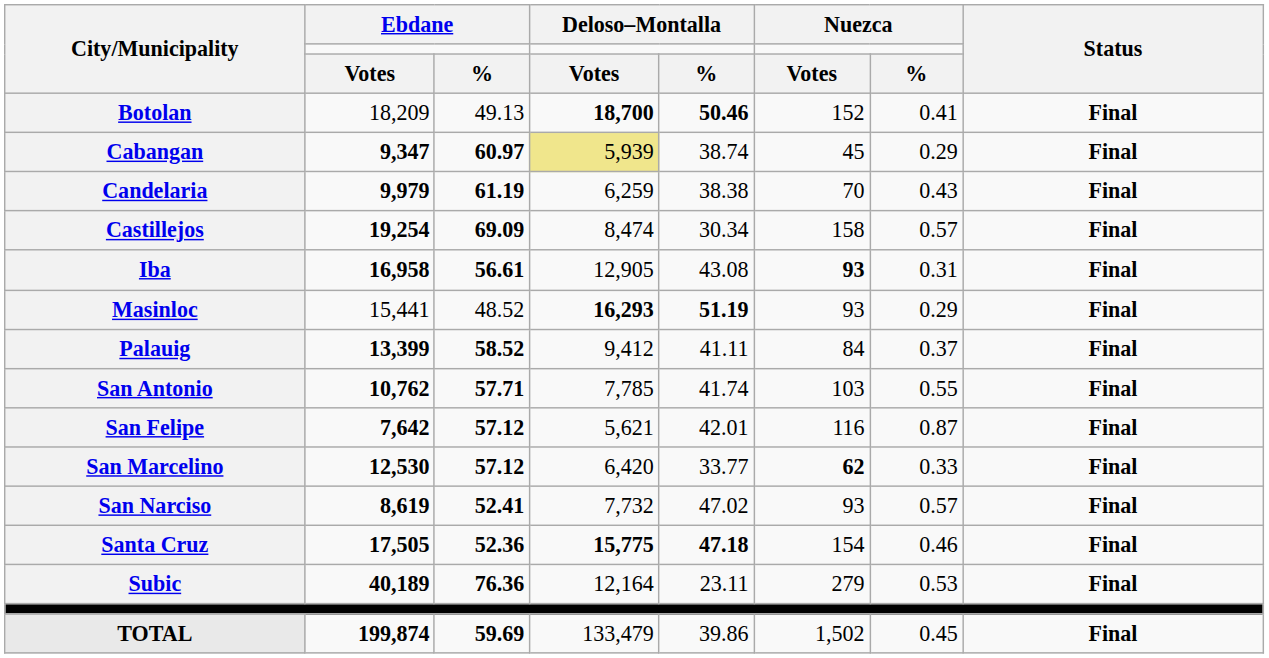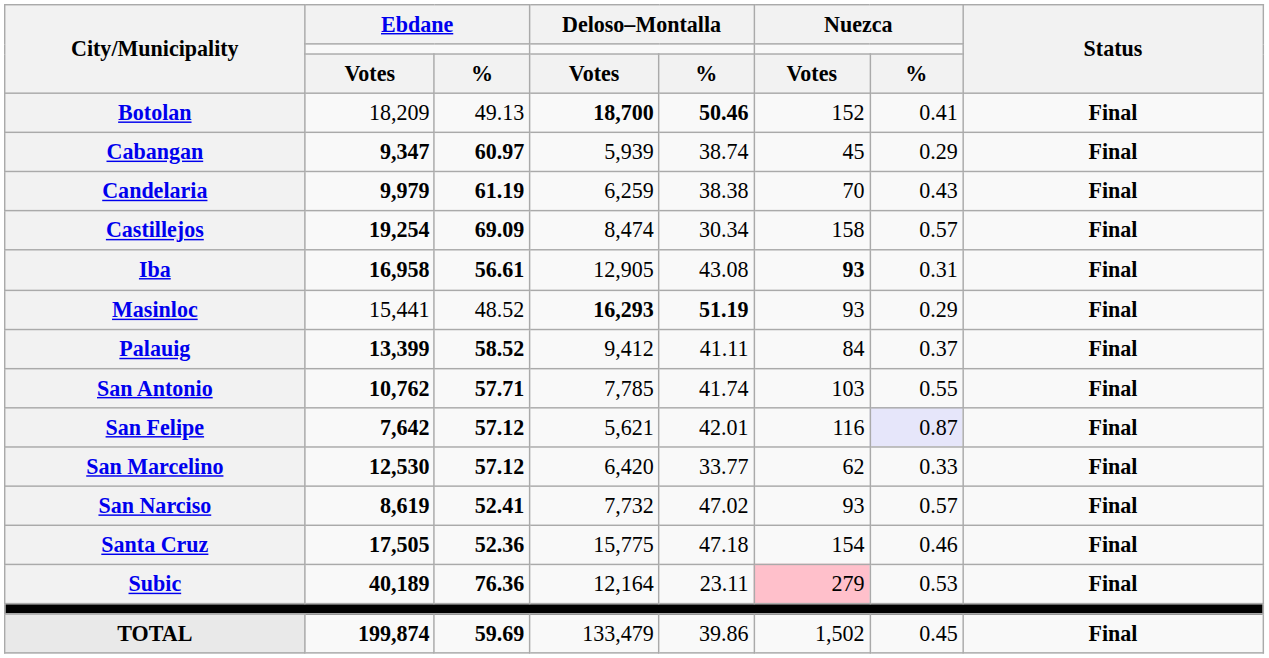(629, 152) khaki background -> (629, 152) no background
(938, 426) no background -> (938, 426) lavender background
(854, 466) bold -> (854, 466) normal
(624, 544) bold -> (624, 544) normal
(724, 544) bold -> (724, 544) normal
(848, 583) no background -> (848, 583) pink background
